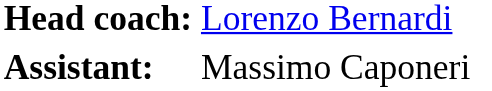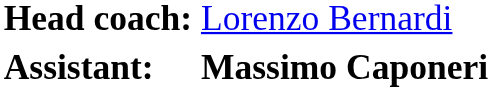(336, 66) normal -> (345, 66) bold
